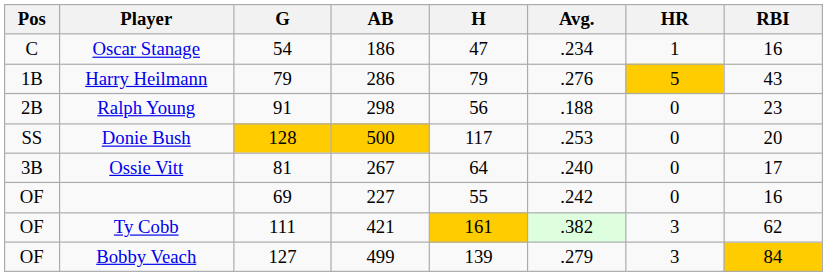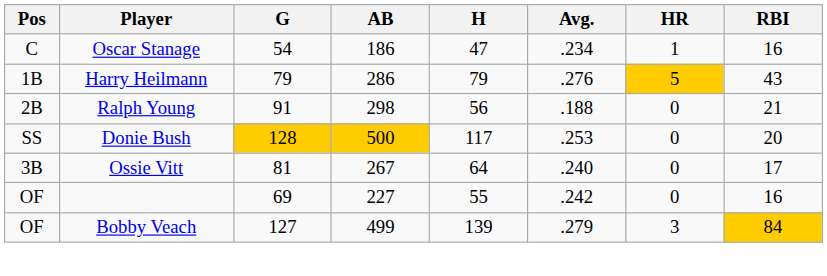(773, 108) 23 -> (773, 108) 21
- row: (146, 227)
